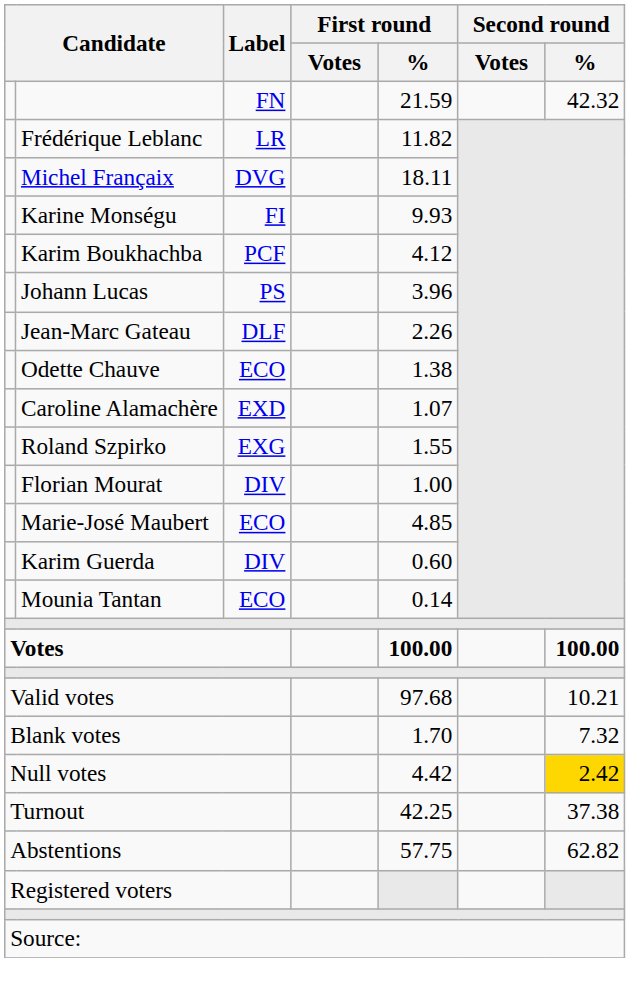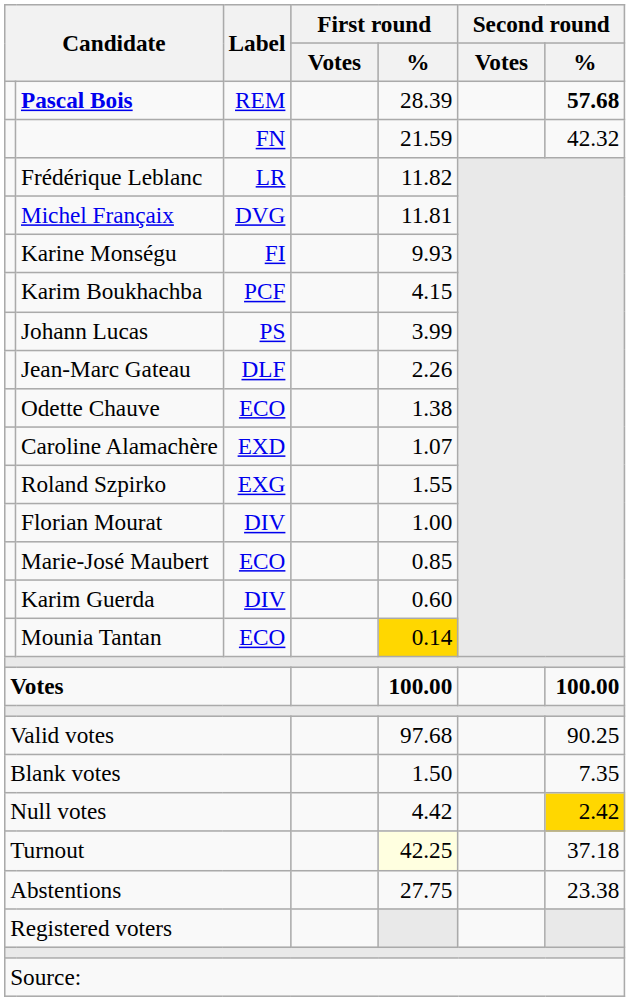+ row: (77, 100)
(427, 177) 18.11 -> (427, 215) 11.81
(432, 253) 4.12 -> (432, 292) 4.15
(432, 292) 3.96 -> (432, 330) 3.99
(432, 522) 4.85 -> (432, 560) 0.85
(432, 599) no background -> (432, 637) gold background
(593, 697) 10.21 -> (593, 735) 90.25
(432, 735) 1.70 -> (432, 774) 1.50
(599, 735) 7.32 -> (599, 774) 7.35
(426, 812) no background -> (426, 850) lightyellow background
(593, 812) 37.38 -> (593, 850) 37.18
(426, 850) 57.75 -> (426, 889) 27.75
(593, 850) 62.82 -> (593, 889) 23.38
